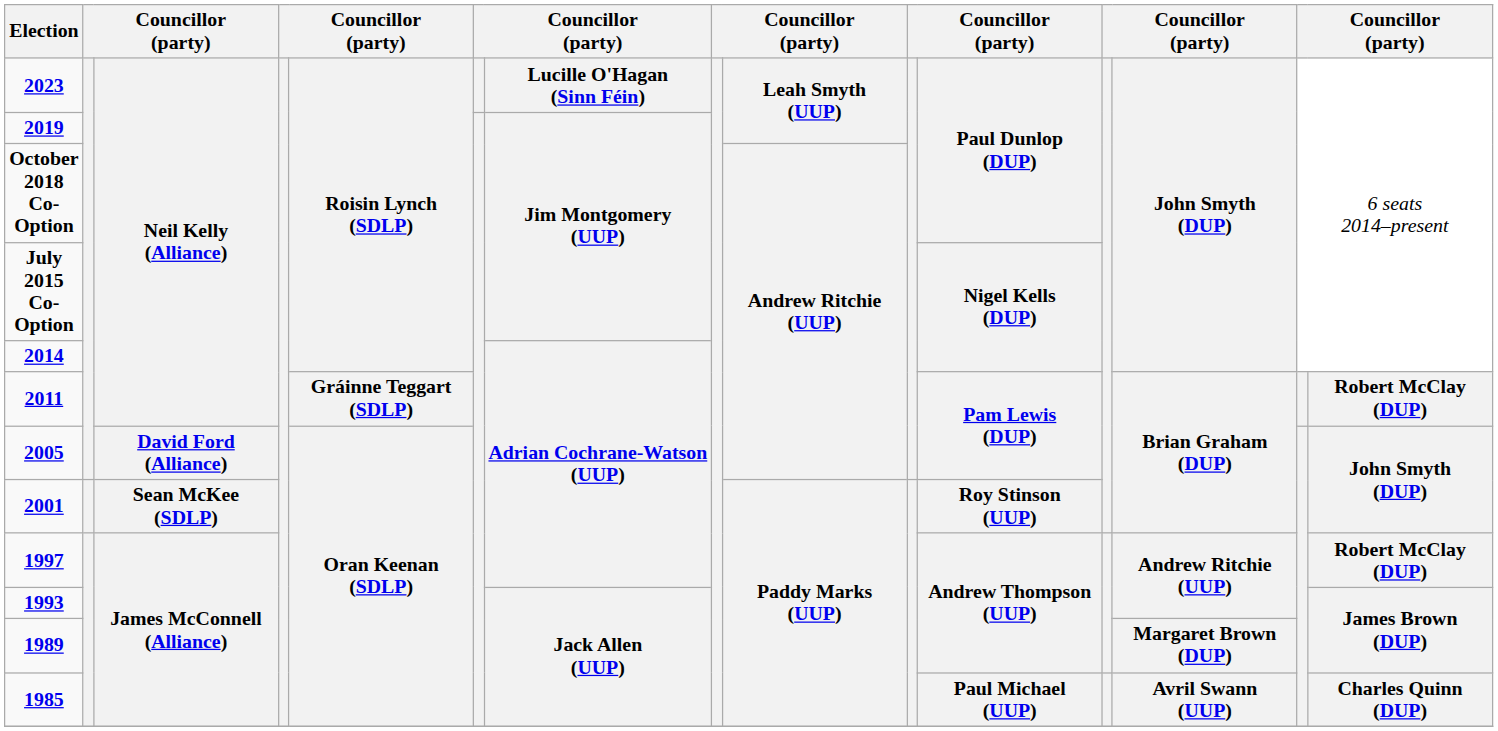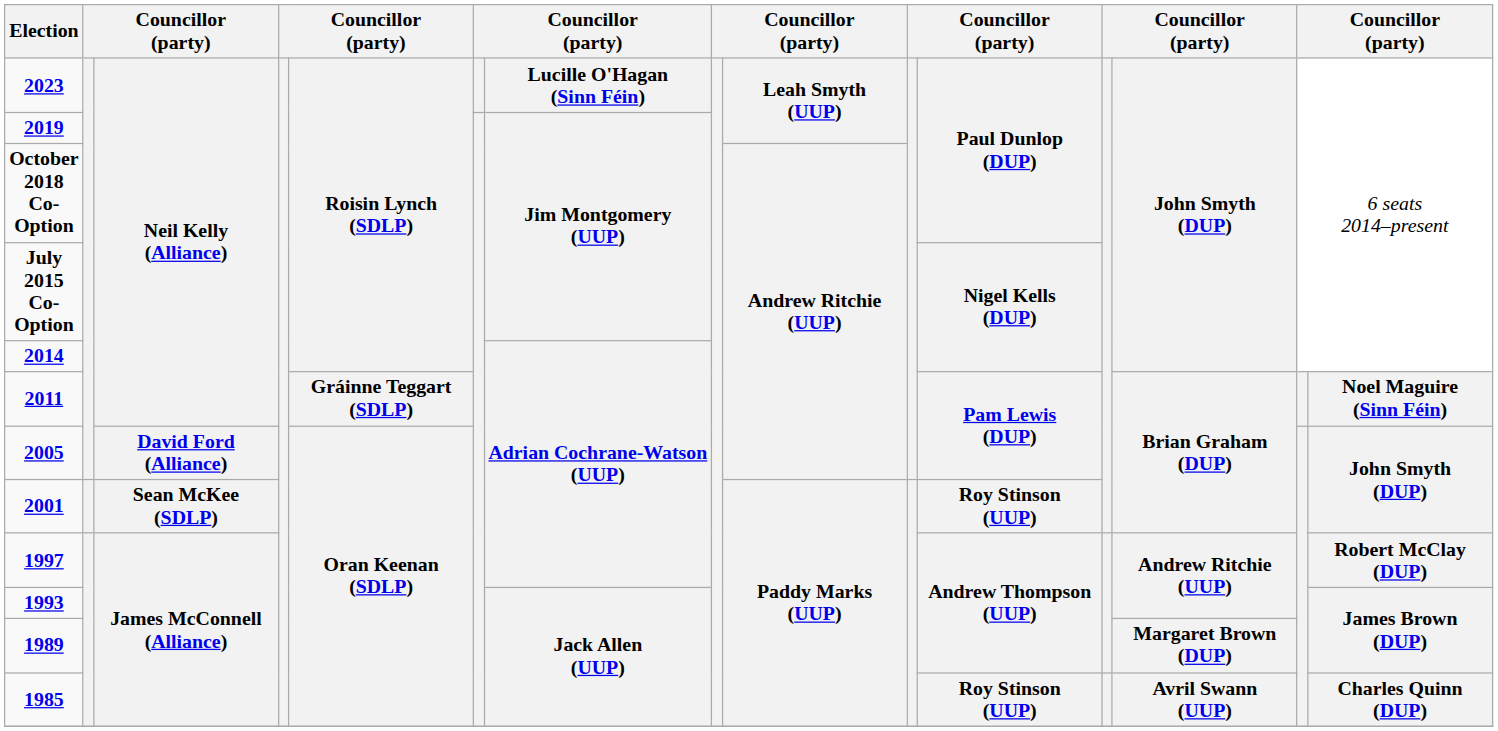(1400, 398) Robert McClay (DUP) -> (1400, 398) Noel Maguire (Sinn Féin)
(1010, 699) Paul Michael (UUP) -> (1010, 699) Roy Stinson (UUP)
